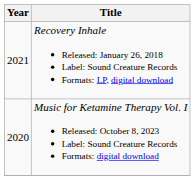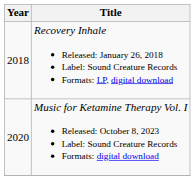(18, 60) 2021 -> (18, 60) 2018
